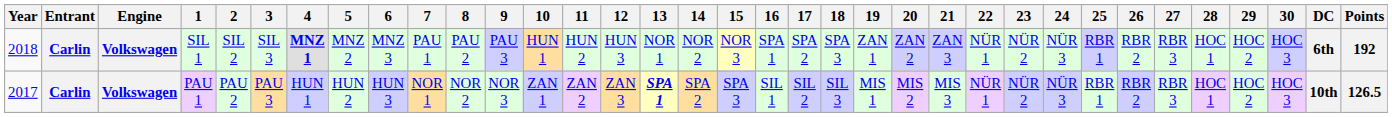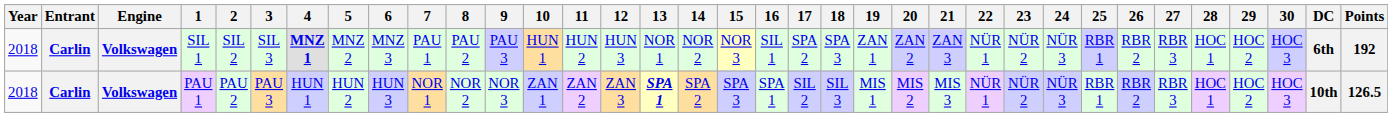(772, 49) SPA 1 -> (772, 49) SIL 1
(23, 91) 2017 -> (23, 91) 2018
(772, 91) SIL 1 -> (772, 91) SPA 1
